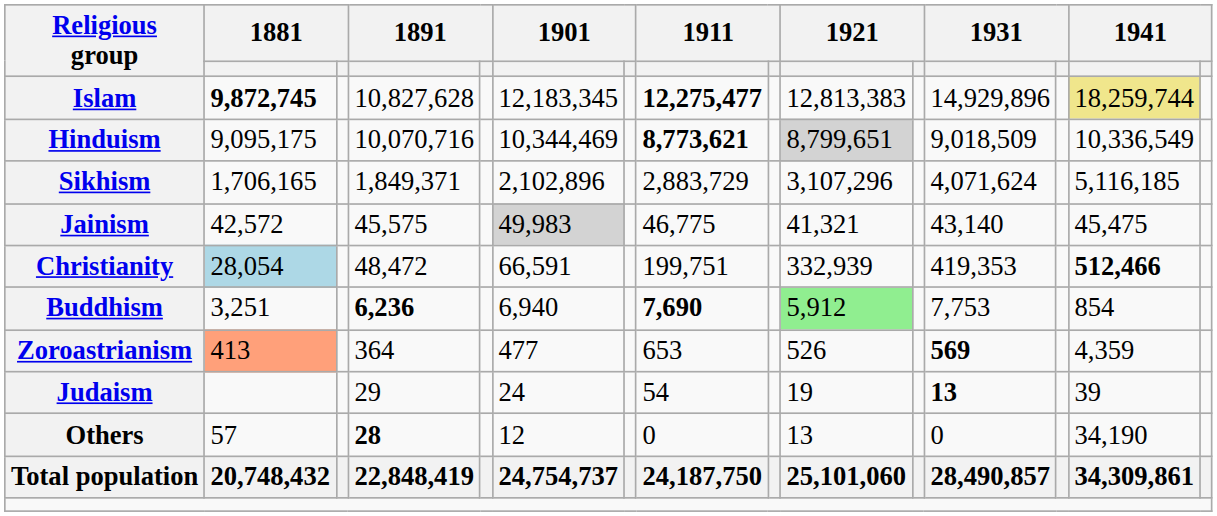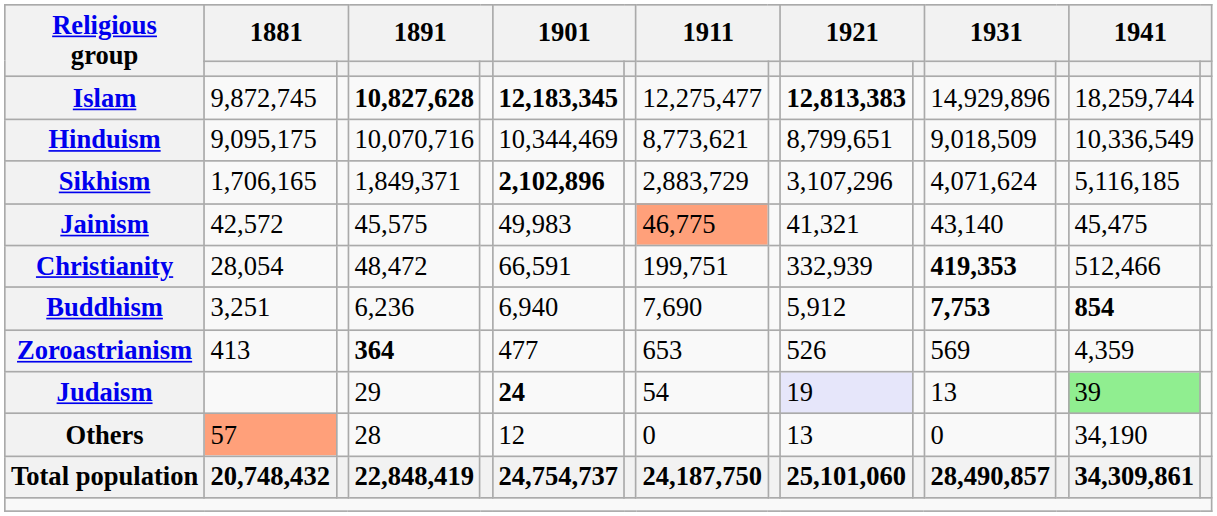(264, 97) bold -> (264, 97) normal
(414, 97) normal -> (414, 97) bold
(558, 97) normal -> (558, 97) bold
(702, 97) bold -> (702, 97) normal
(846, 97) normal -> (846, 97) bold
(1134, 97) khaki background -> (1134, 97) no background
(696, 139) bold -> (696, 139) normal
(840, 139) lightgrey background -> (840, 139) no background
(552, 181) normal -> (552, 181) bold
(535, 223) lightgrey background -> (535, 223) no background
(679, 223) no background -> (679, 223) lightsalmon background
(247, 266) lightblue background -> (247, 266) no background
(974, 266) normal -> (974, 266) bold
(1118, 266) bold -> (1118, 266) normal
(384, 308) bold -> (384, 308) normal
(672, 308) bold -> (672, 308) normal
(816, 308) lightgreen background -> (816, 308) no background
(960, 308) normal -> (960, 308) bold
(1094, 308) normal -> (1094, 308) bold
(230, 350) lightsalmon background -> (230, 350) no background
(374, 350) normal -> (374, 350) bold
(950, 350) bold -> (950, 350) normal
(512, 392) normal -> (512, 392) bold
(800, 392) no background -> (800, 392) lavender background
(944, 392) bold -> (944, 392) normal
(1088, 392) no background -> (1088, 392) lightgreen background
(224, 434) no background -> (224, 434) lightsalmon background
(368, 434) bold -> (368, 434) normal
